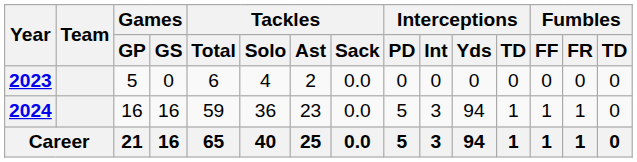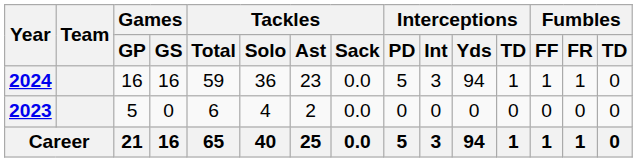rows swapped: (30, 80) <-> (30, 111)
